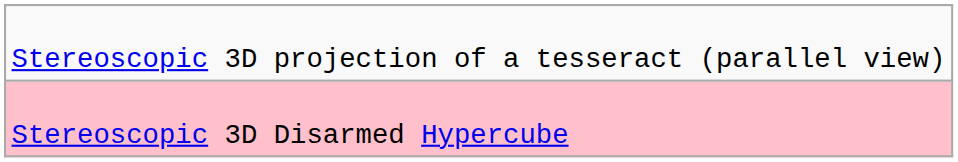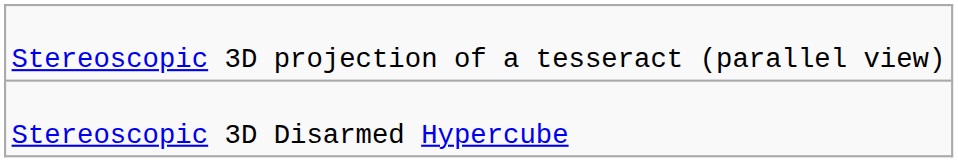(290, 135) pink background -> (290, 135) no background
